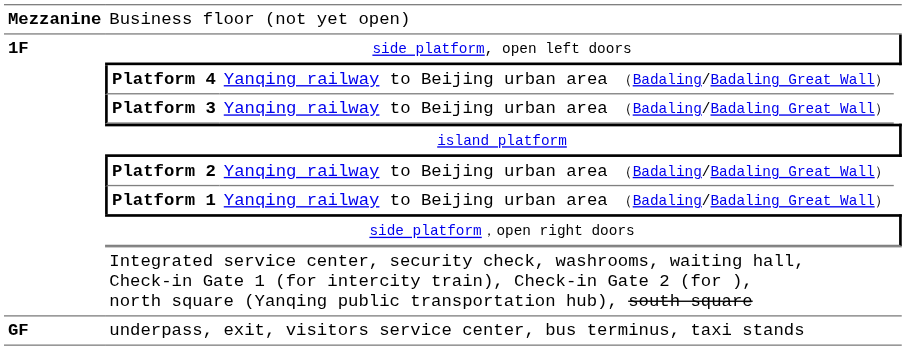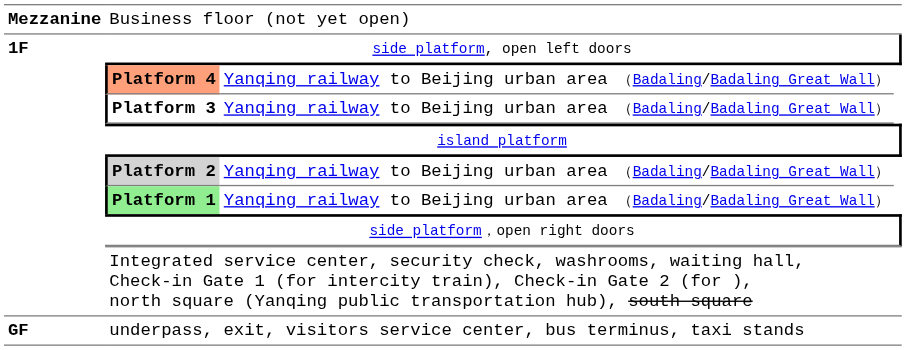(164, 79) no background -> (164, 79) lightsalmon background
(164, 171) no background -> (164, 171) lightgrey background
(164, 200) no background -> (164, 200) lightgreen background
